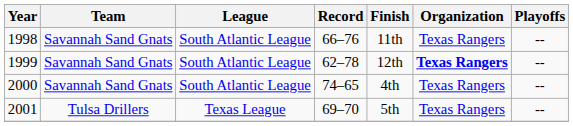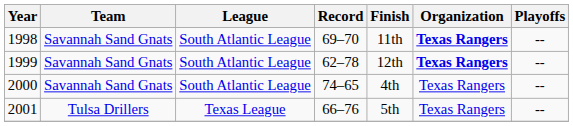(341, 39) 66–76 -> (341, 39) 69–70
(462, 39) normal -> (462, 39) bold
(341, 109) 69–70 -> (341, 109) 66–76
